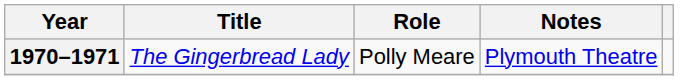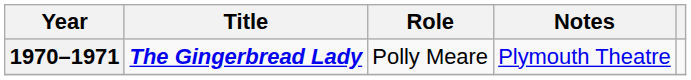(239, 56) normal -> (246, 56) bold
